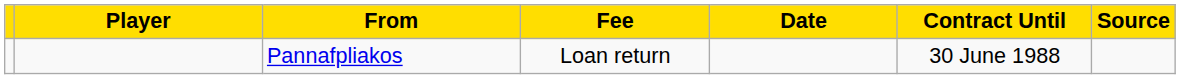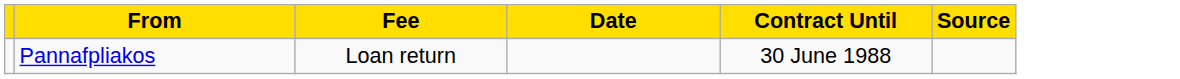- column: (138, 21)
